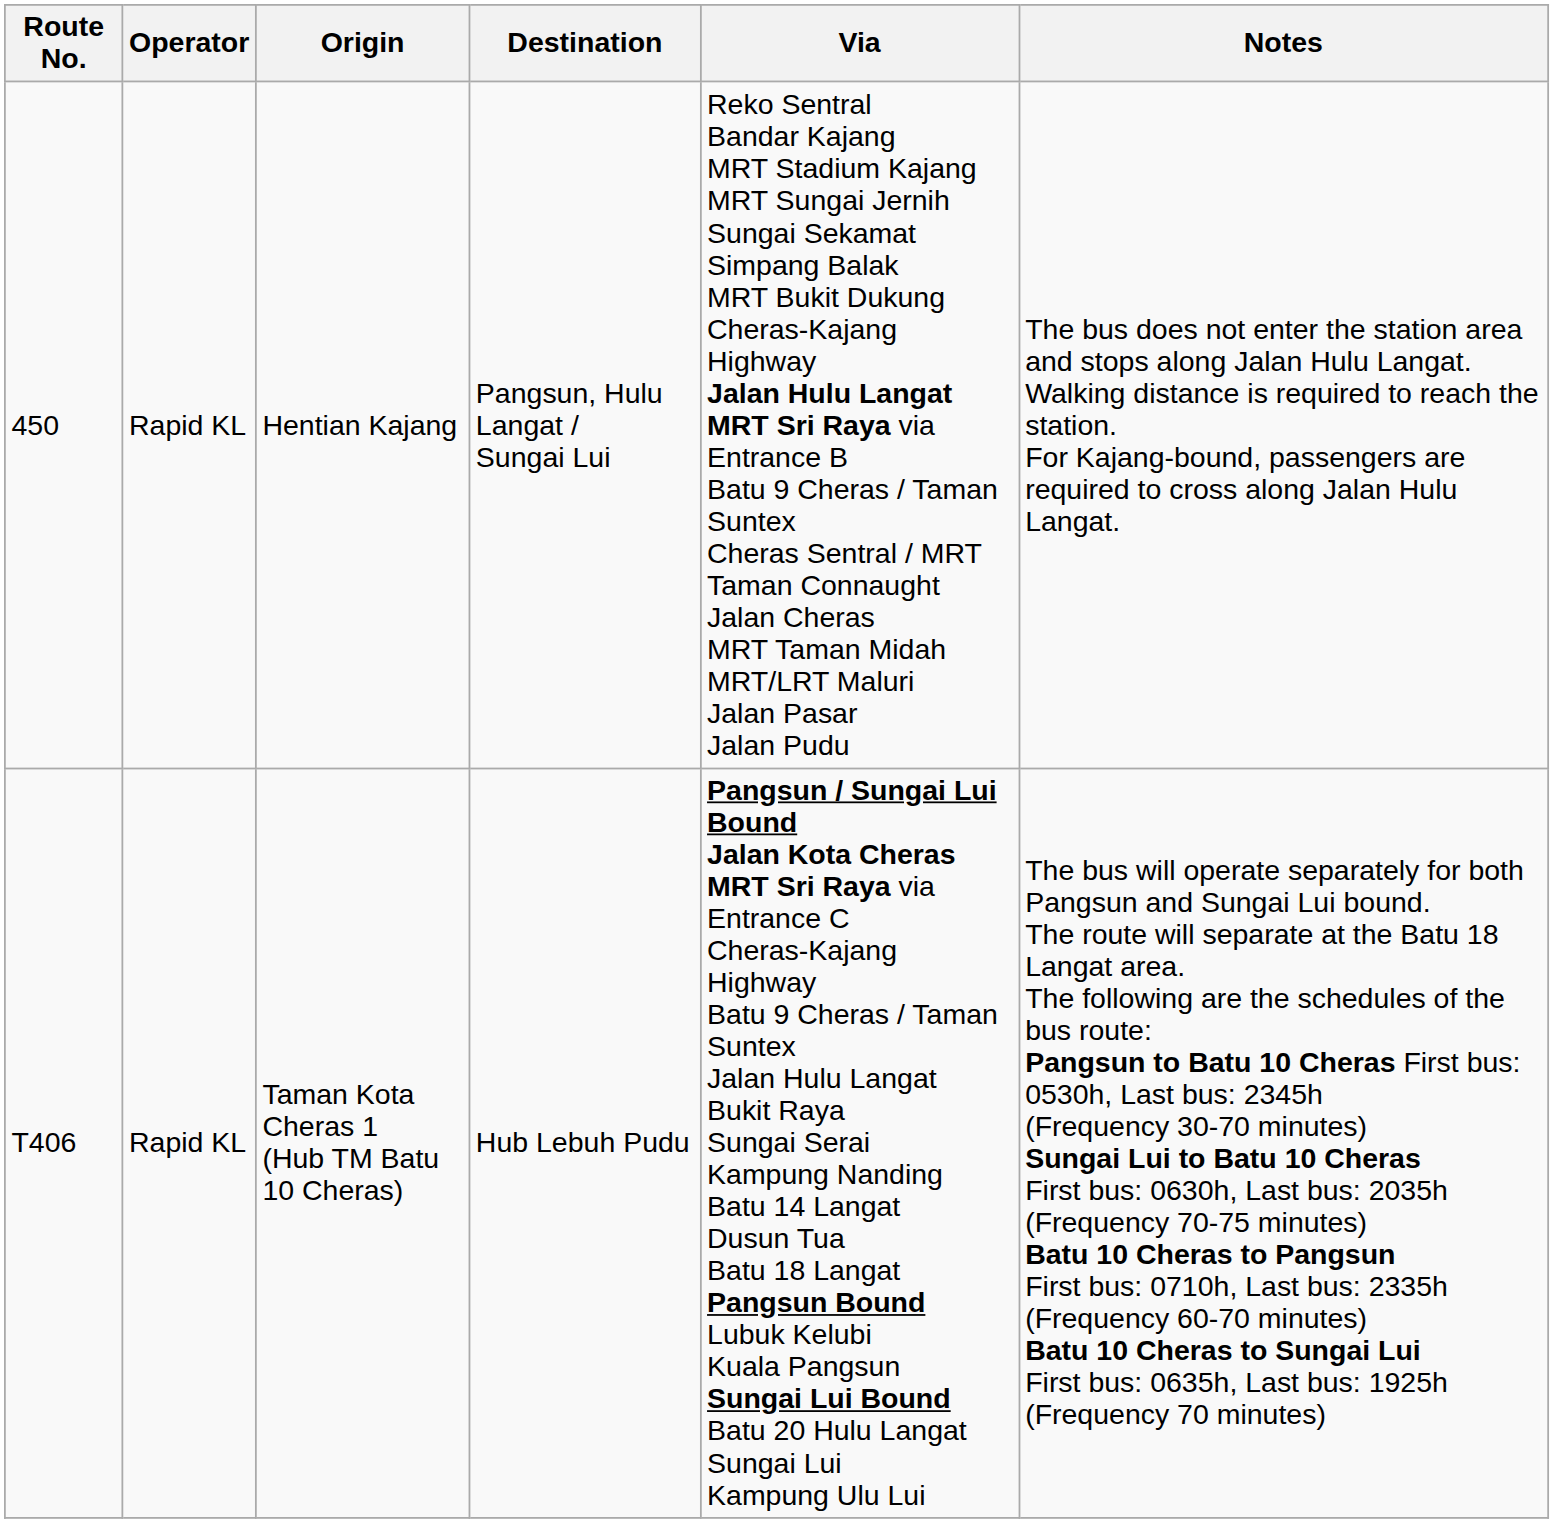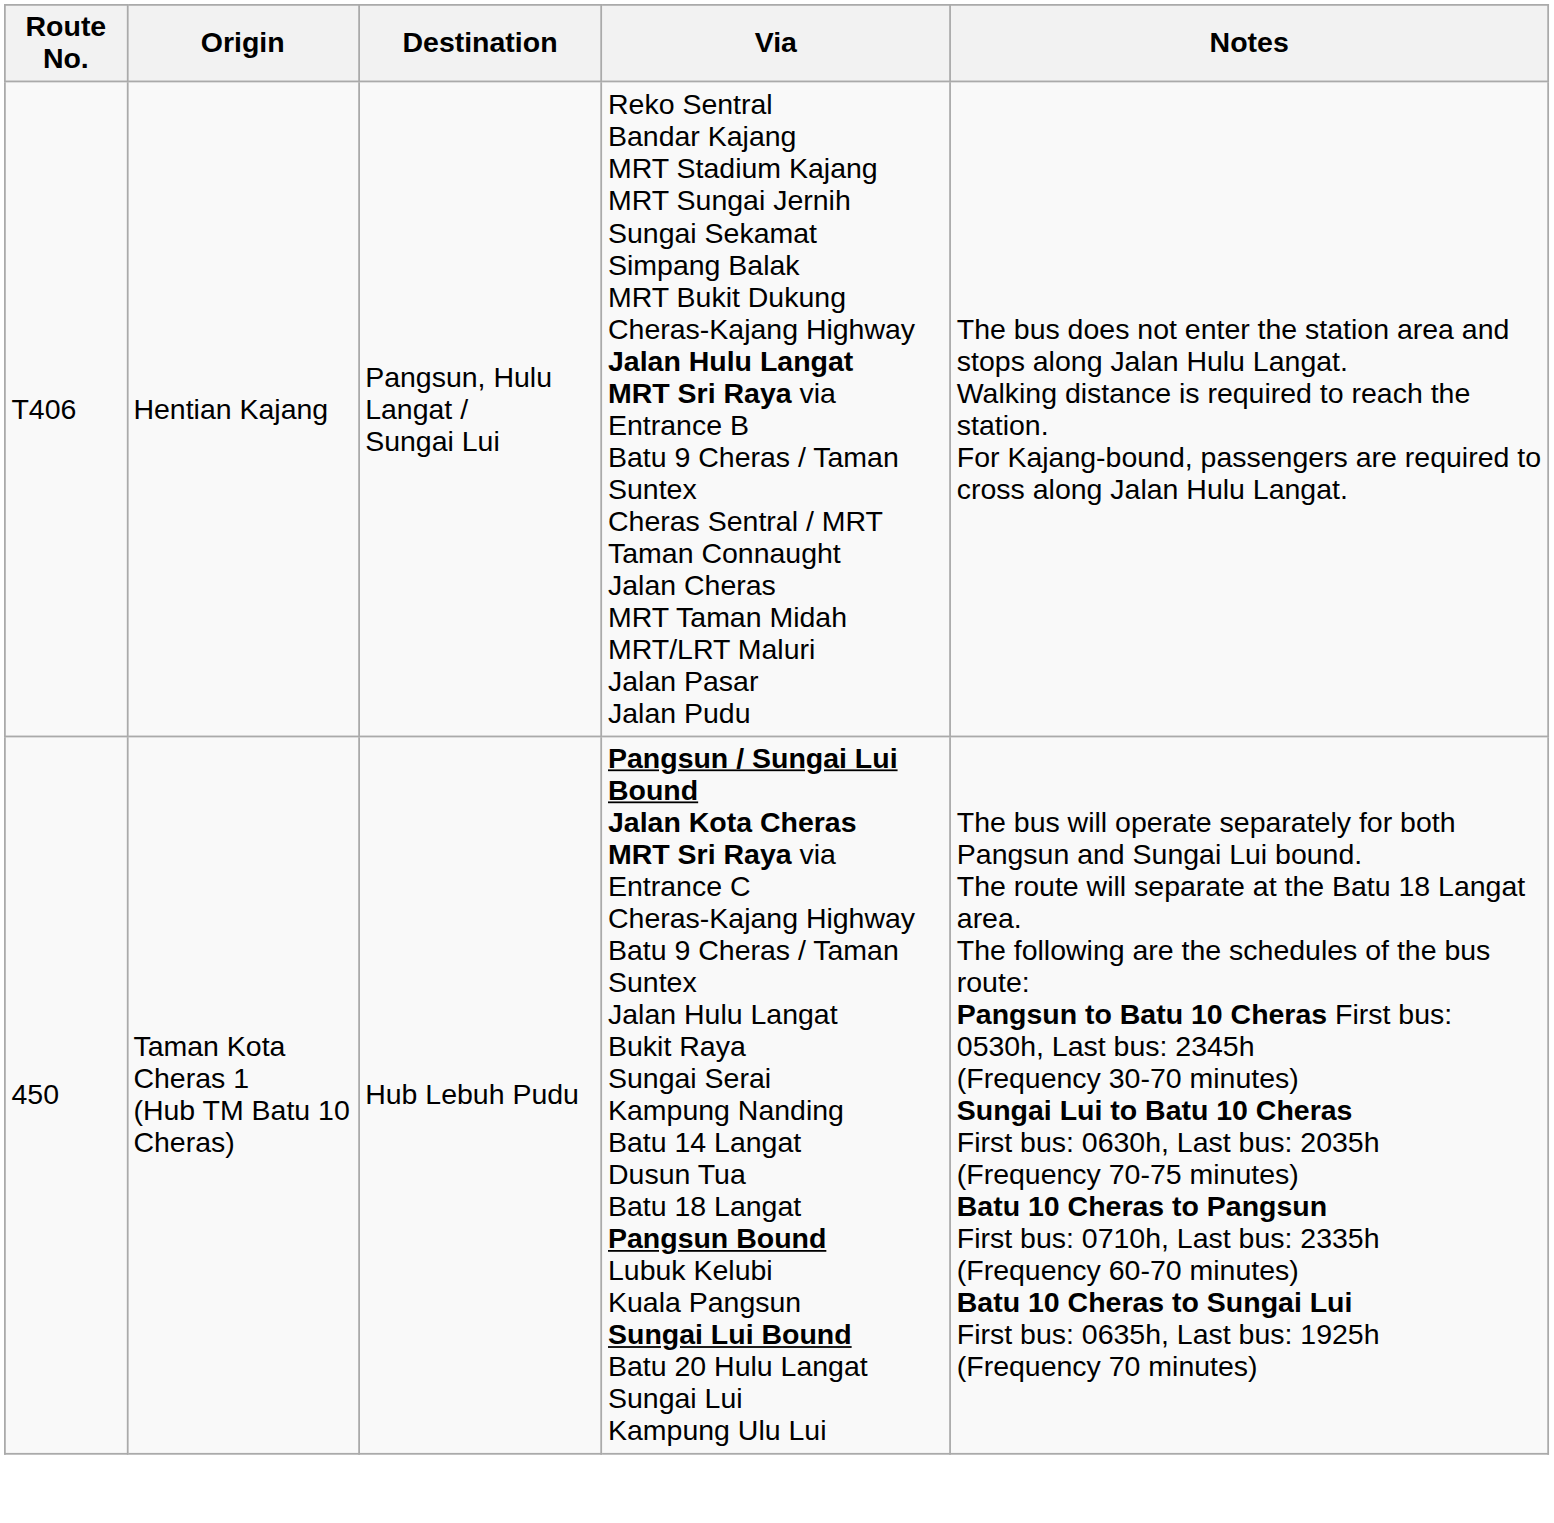- column: (189, 43)
(35, 424) 450 -> (44, 408) T406
(44, 1142) T406 -> (35, 1094) 450
